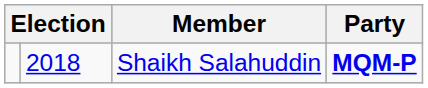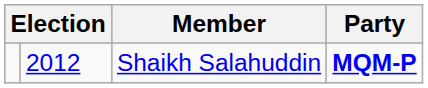(53, 62) 2018 -> (53, 62) 2012
